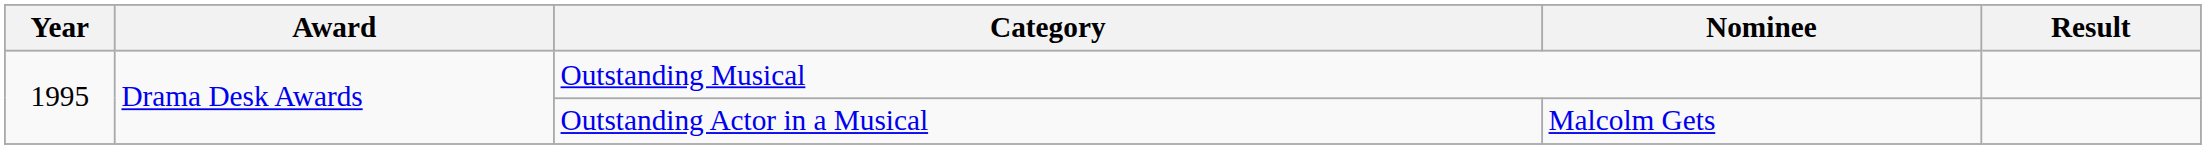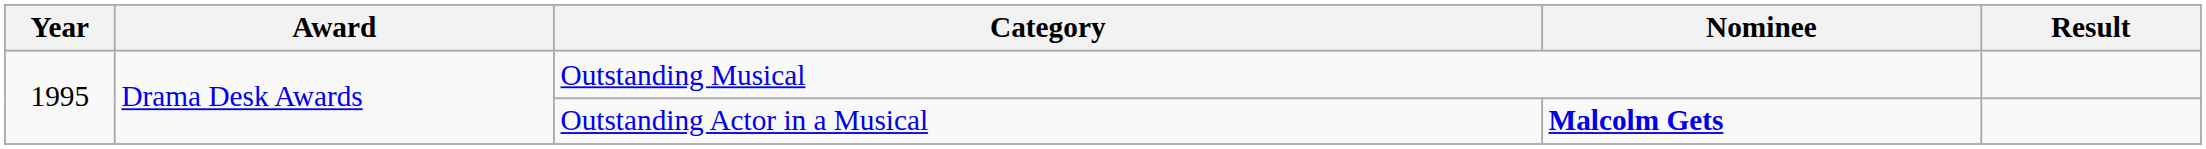(1632, 120) normal -> (1636, 120) bold
